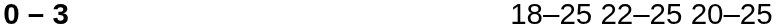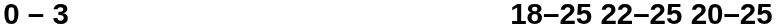(641, 14) normal -> (641, 14) bold
